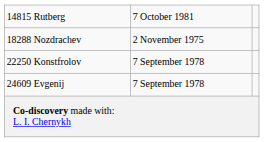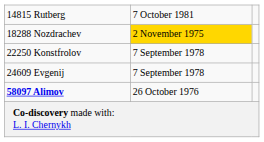(168, 39) no background -> (168, 34) gold background
+ row: (35, 92)
